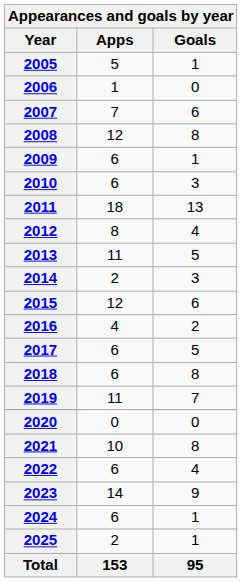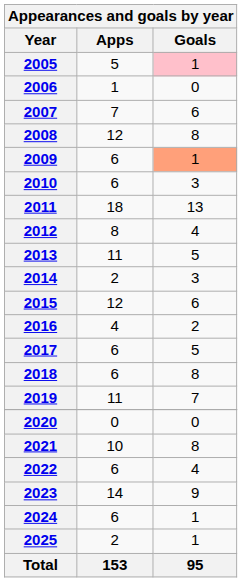(195, 64) no background -> (195, 64) pink background
(195, 159) no background -> (195, 159) lightsalmon background
